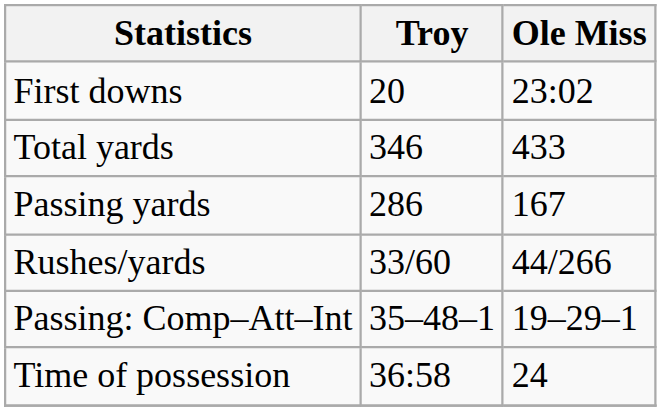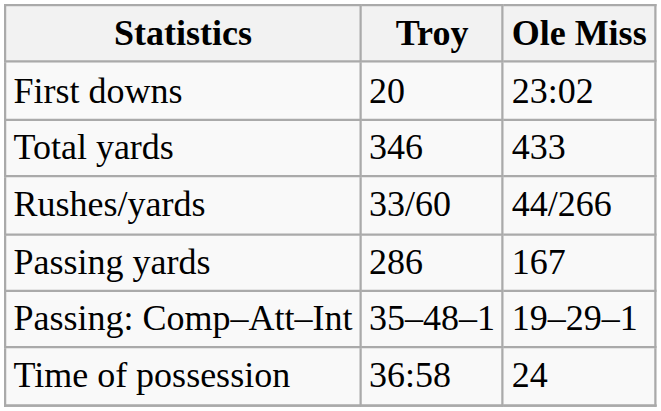rows swapped: (109, 261) <-> (112, 204)
